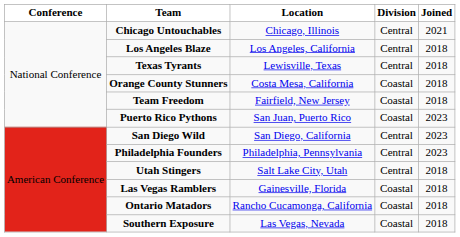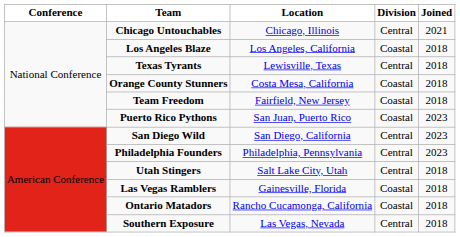(397, 48) Central -> (397, 48) Coastal
(397, 223) Coastal -> (397, 223) Central
